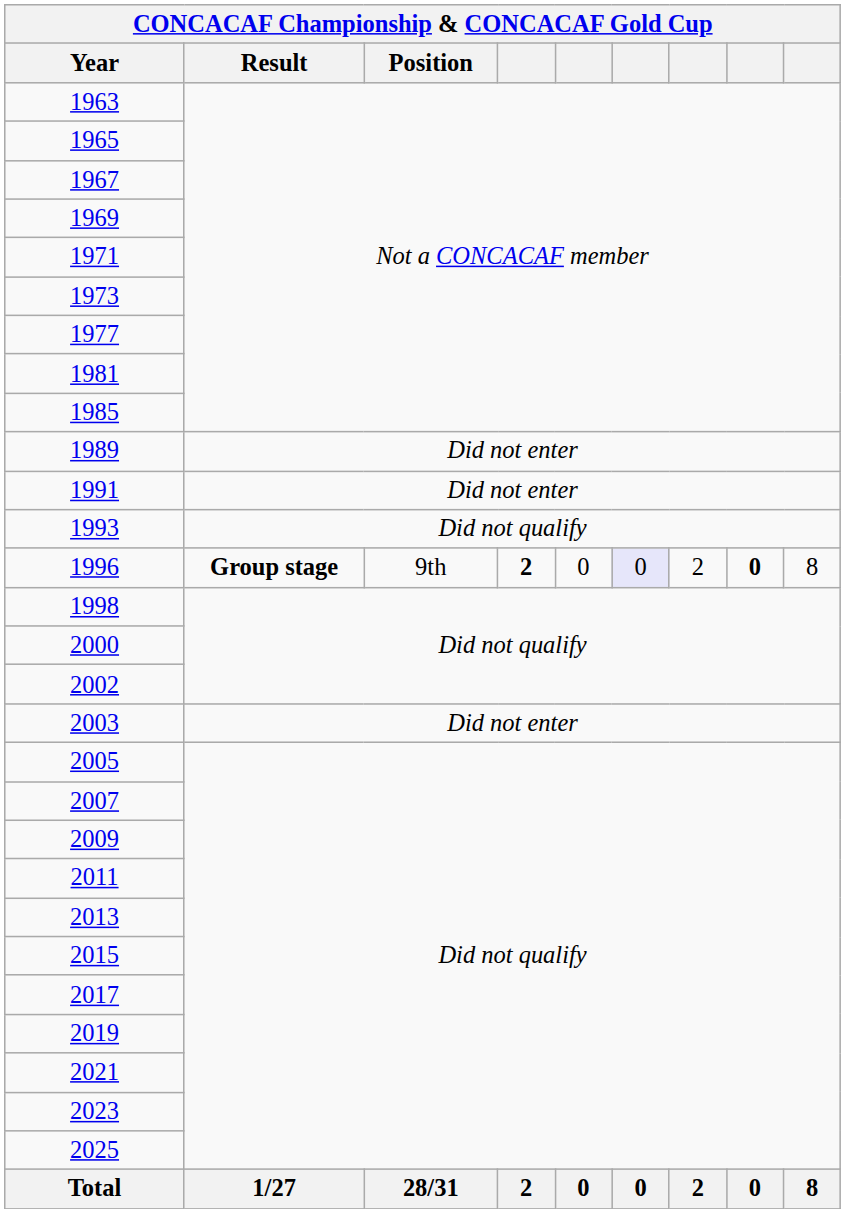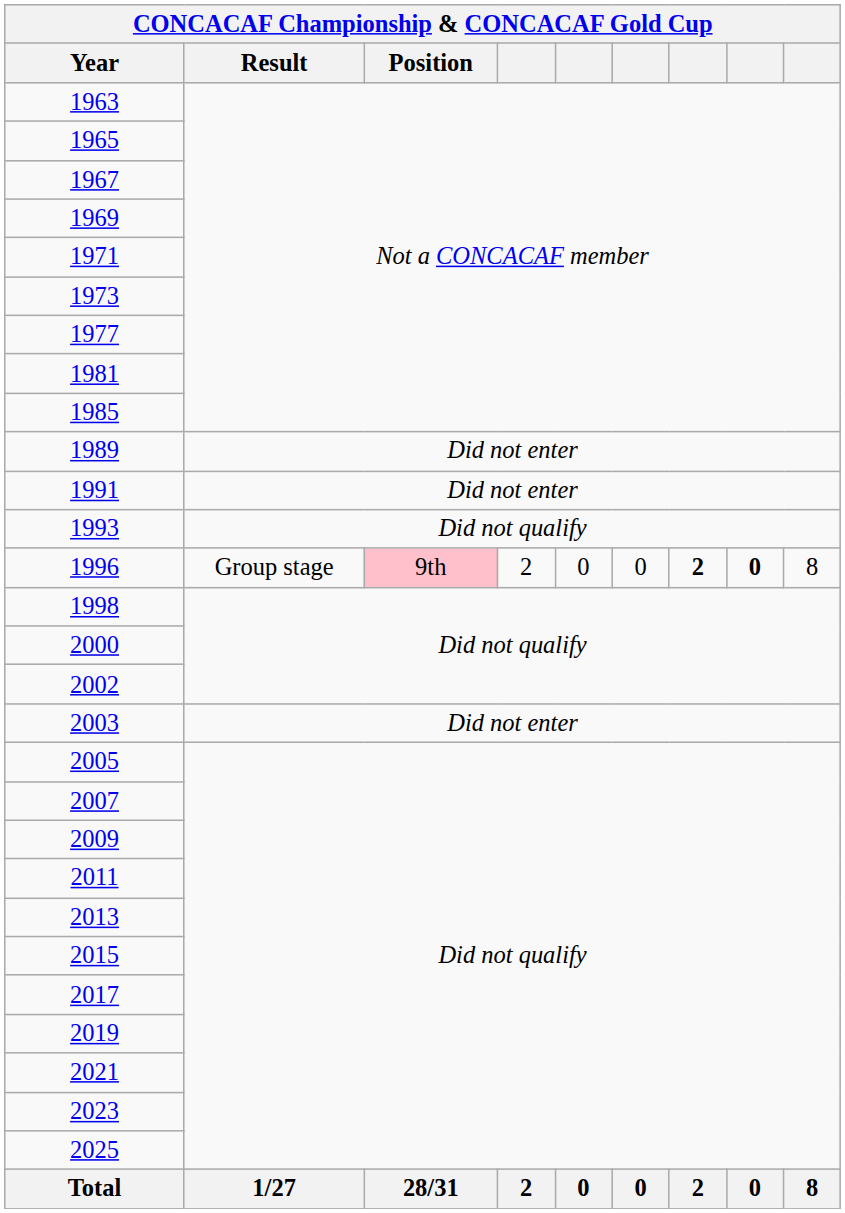(274, 567) bold -> (274, 567) normal
(431, 567) no background -> (431, 567) pink background
(526, 567) bold -> (526, 567) normal
(641, 567) lavender background -> (641, 567) no background
(698, 567) normal -> (698, 567) bold
